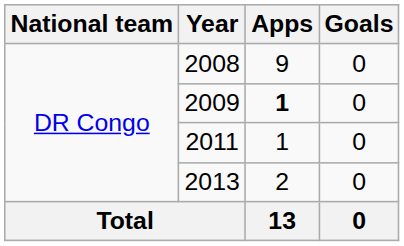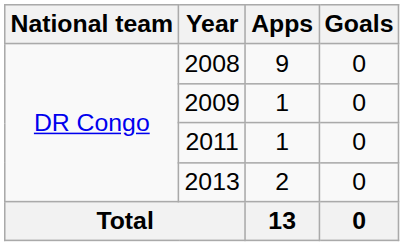(282, 102) bold -> (282, 102) normal
